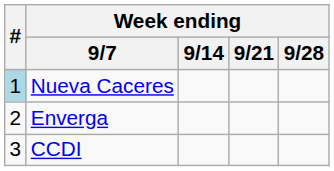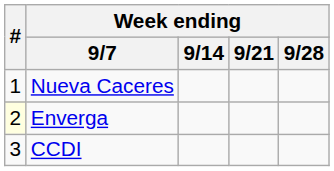(15, 85) lightblue background -> (15, 85) no background
(15, 117) no background -> (15, 117) lightyellow background
